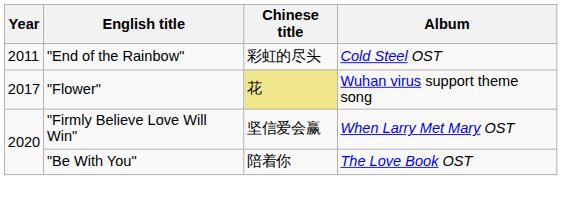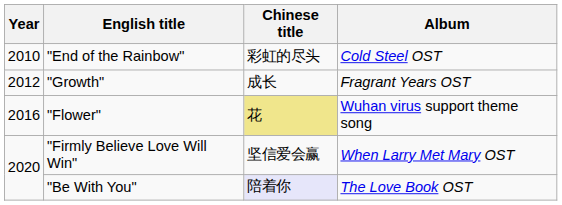(23, 56) 2011 -> (24, 56) 2010
+ row: (76, 82)
(24, 89) 2017 -> (24, 115) 2016
(269, 161) no background -> (269, 187) lavender background
